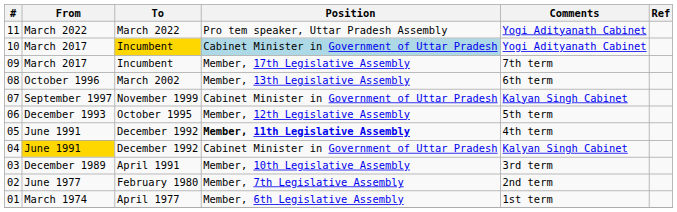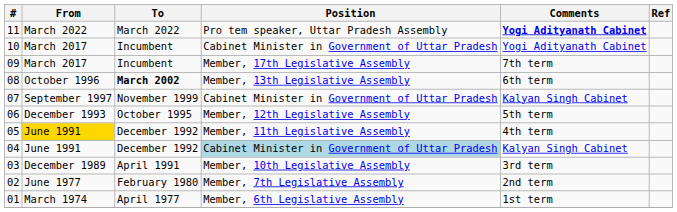(575, 30) normal -> (575, 30) bold
(145, 47) gold background -> (145, 47) no background
(350, 47) lightblue background -> (350, 47) no background
(148, 81) normal -> (148, 81) bold
(53, 132) no background -> (53, 132) gold background
(307, 132) bold -> (307, 132) normal
(53, 148) gold background -> (53, 148) no background
(350, 148) no background -> (350, 148) lightblue background
